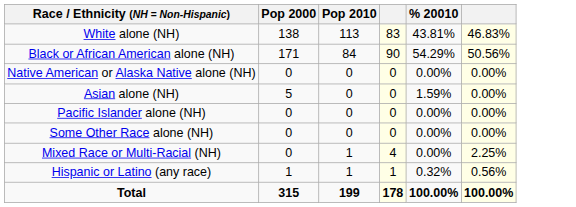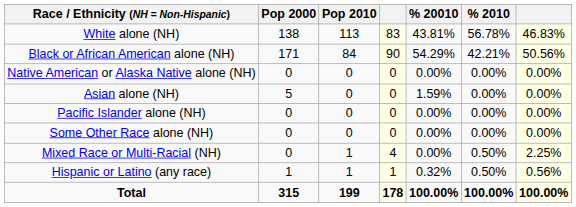+ column: (489, 14)
